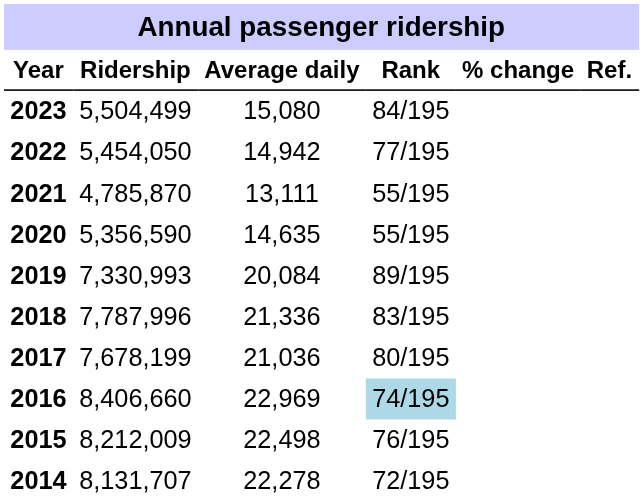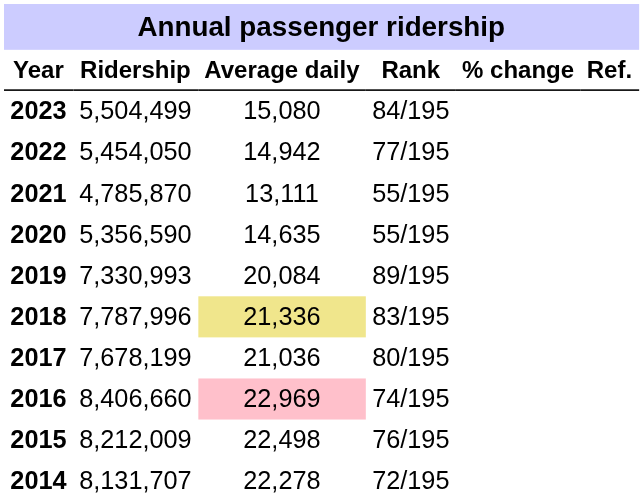(282, 316) no background -> (282, 316) khaki background
(282, 398) no background -> (282, 398) pink background
(411, 398) lightblue background -> (411, 398) no background
